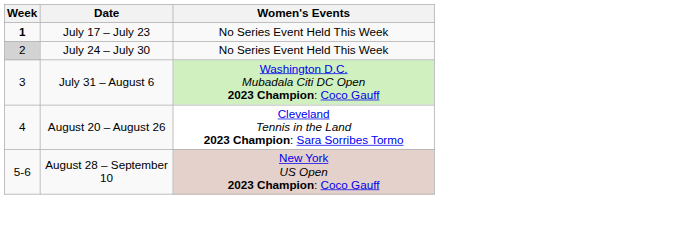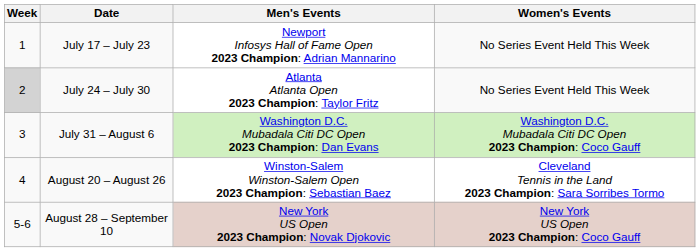+ column: (304, 13)
(22, 32) bold -> (22, 45) normal
